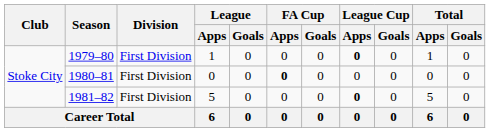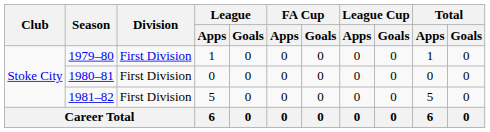(357, 55) bold -> (357, 55) normal
(284, 76) bold -> (284, 76) normal
(357, 96) bold -> (357, 96) normal
